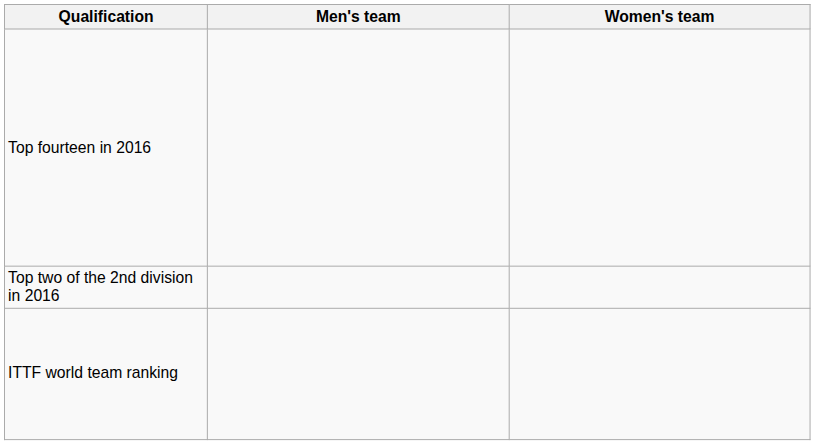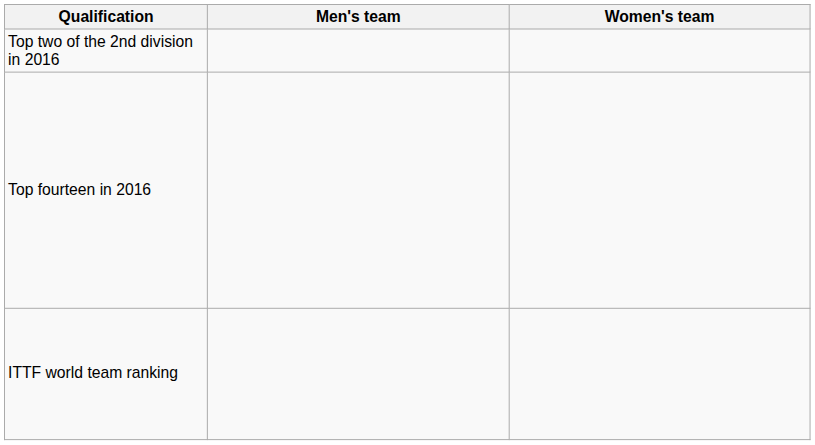rows swapped: (80, 147) <-> (100, 287)
